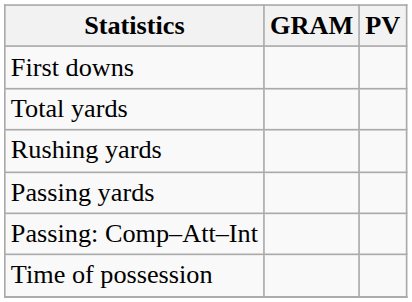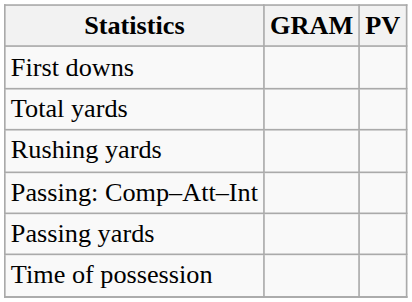rows swapped: (83, 192) <-> (134, 233)
